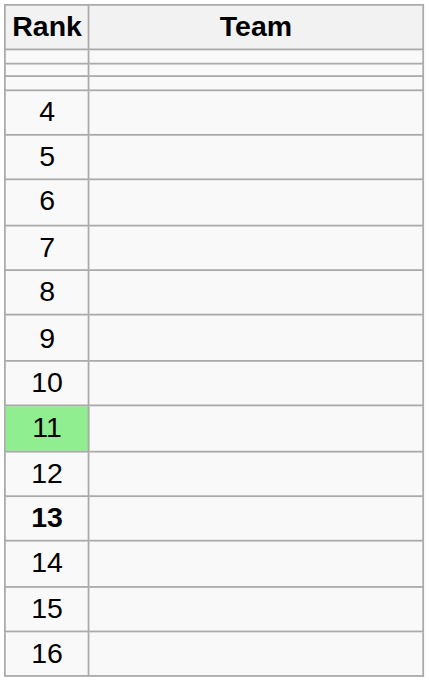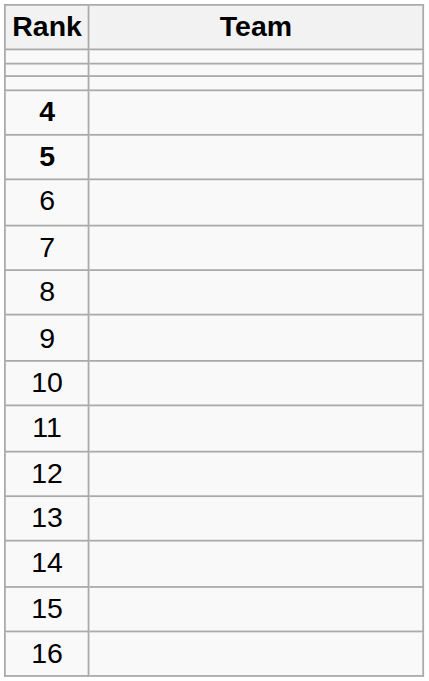(47, 111) normal -> (47, 111) bold
(47, 156) normal -> (47, 156) bold
(47, 427) lightgreen background -> (47, 427) no background
(47, 518) bold -> (47, 518) normal
